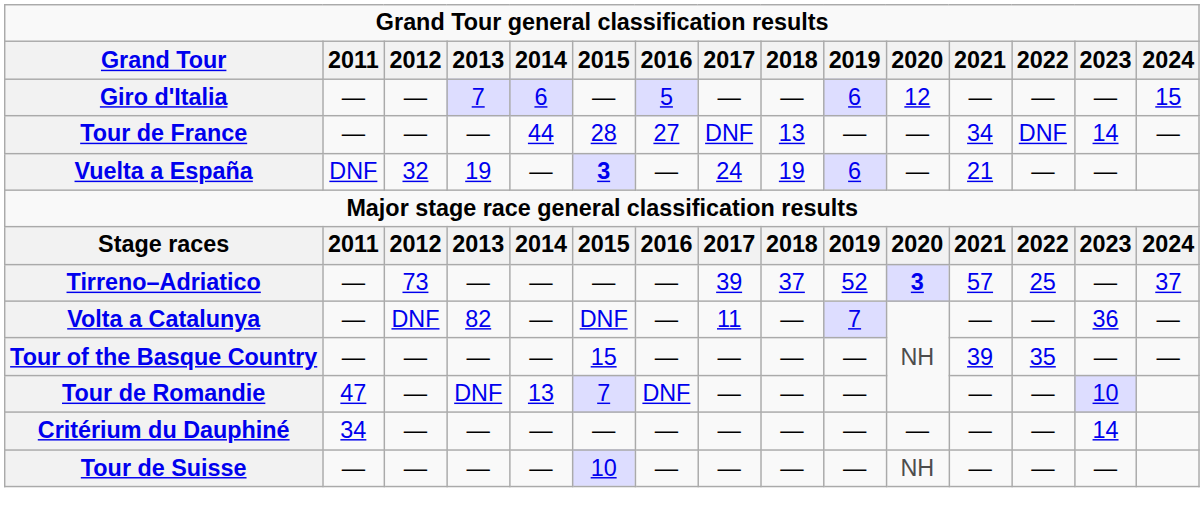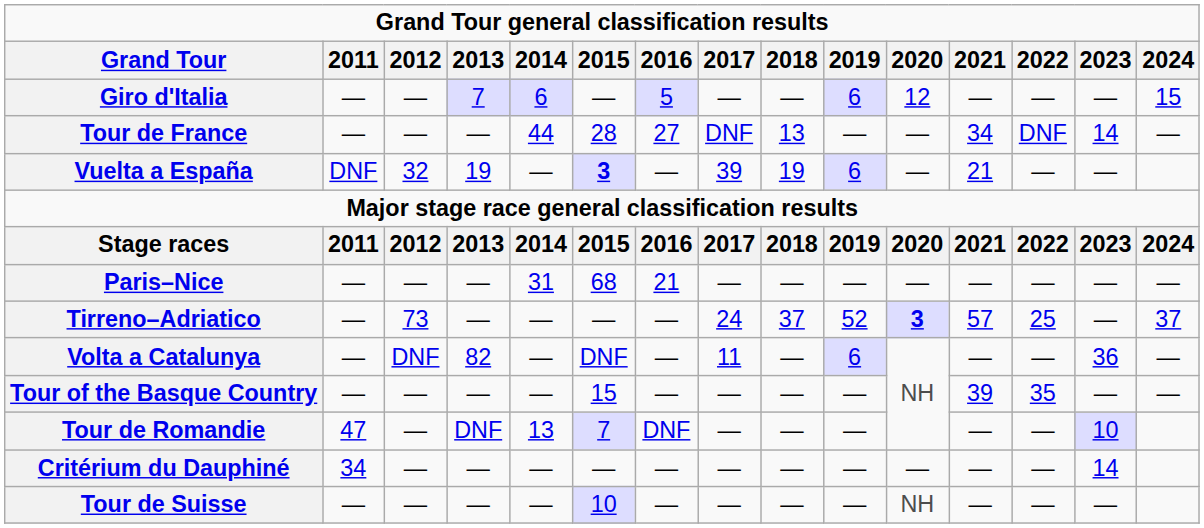(729, 171) 24 -> (729, 171) 39
+ row: (164, 282)
(729, 282) 39 -> (729, 319) 24
(855, 319) 7 -> (855, 356) 6
